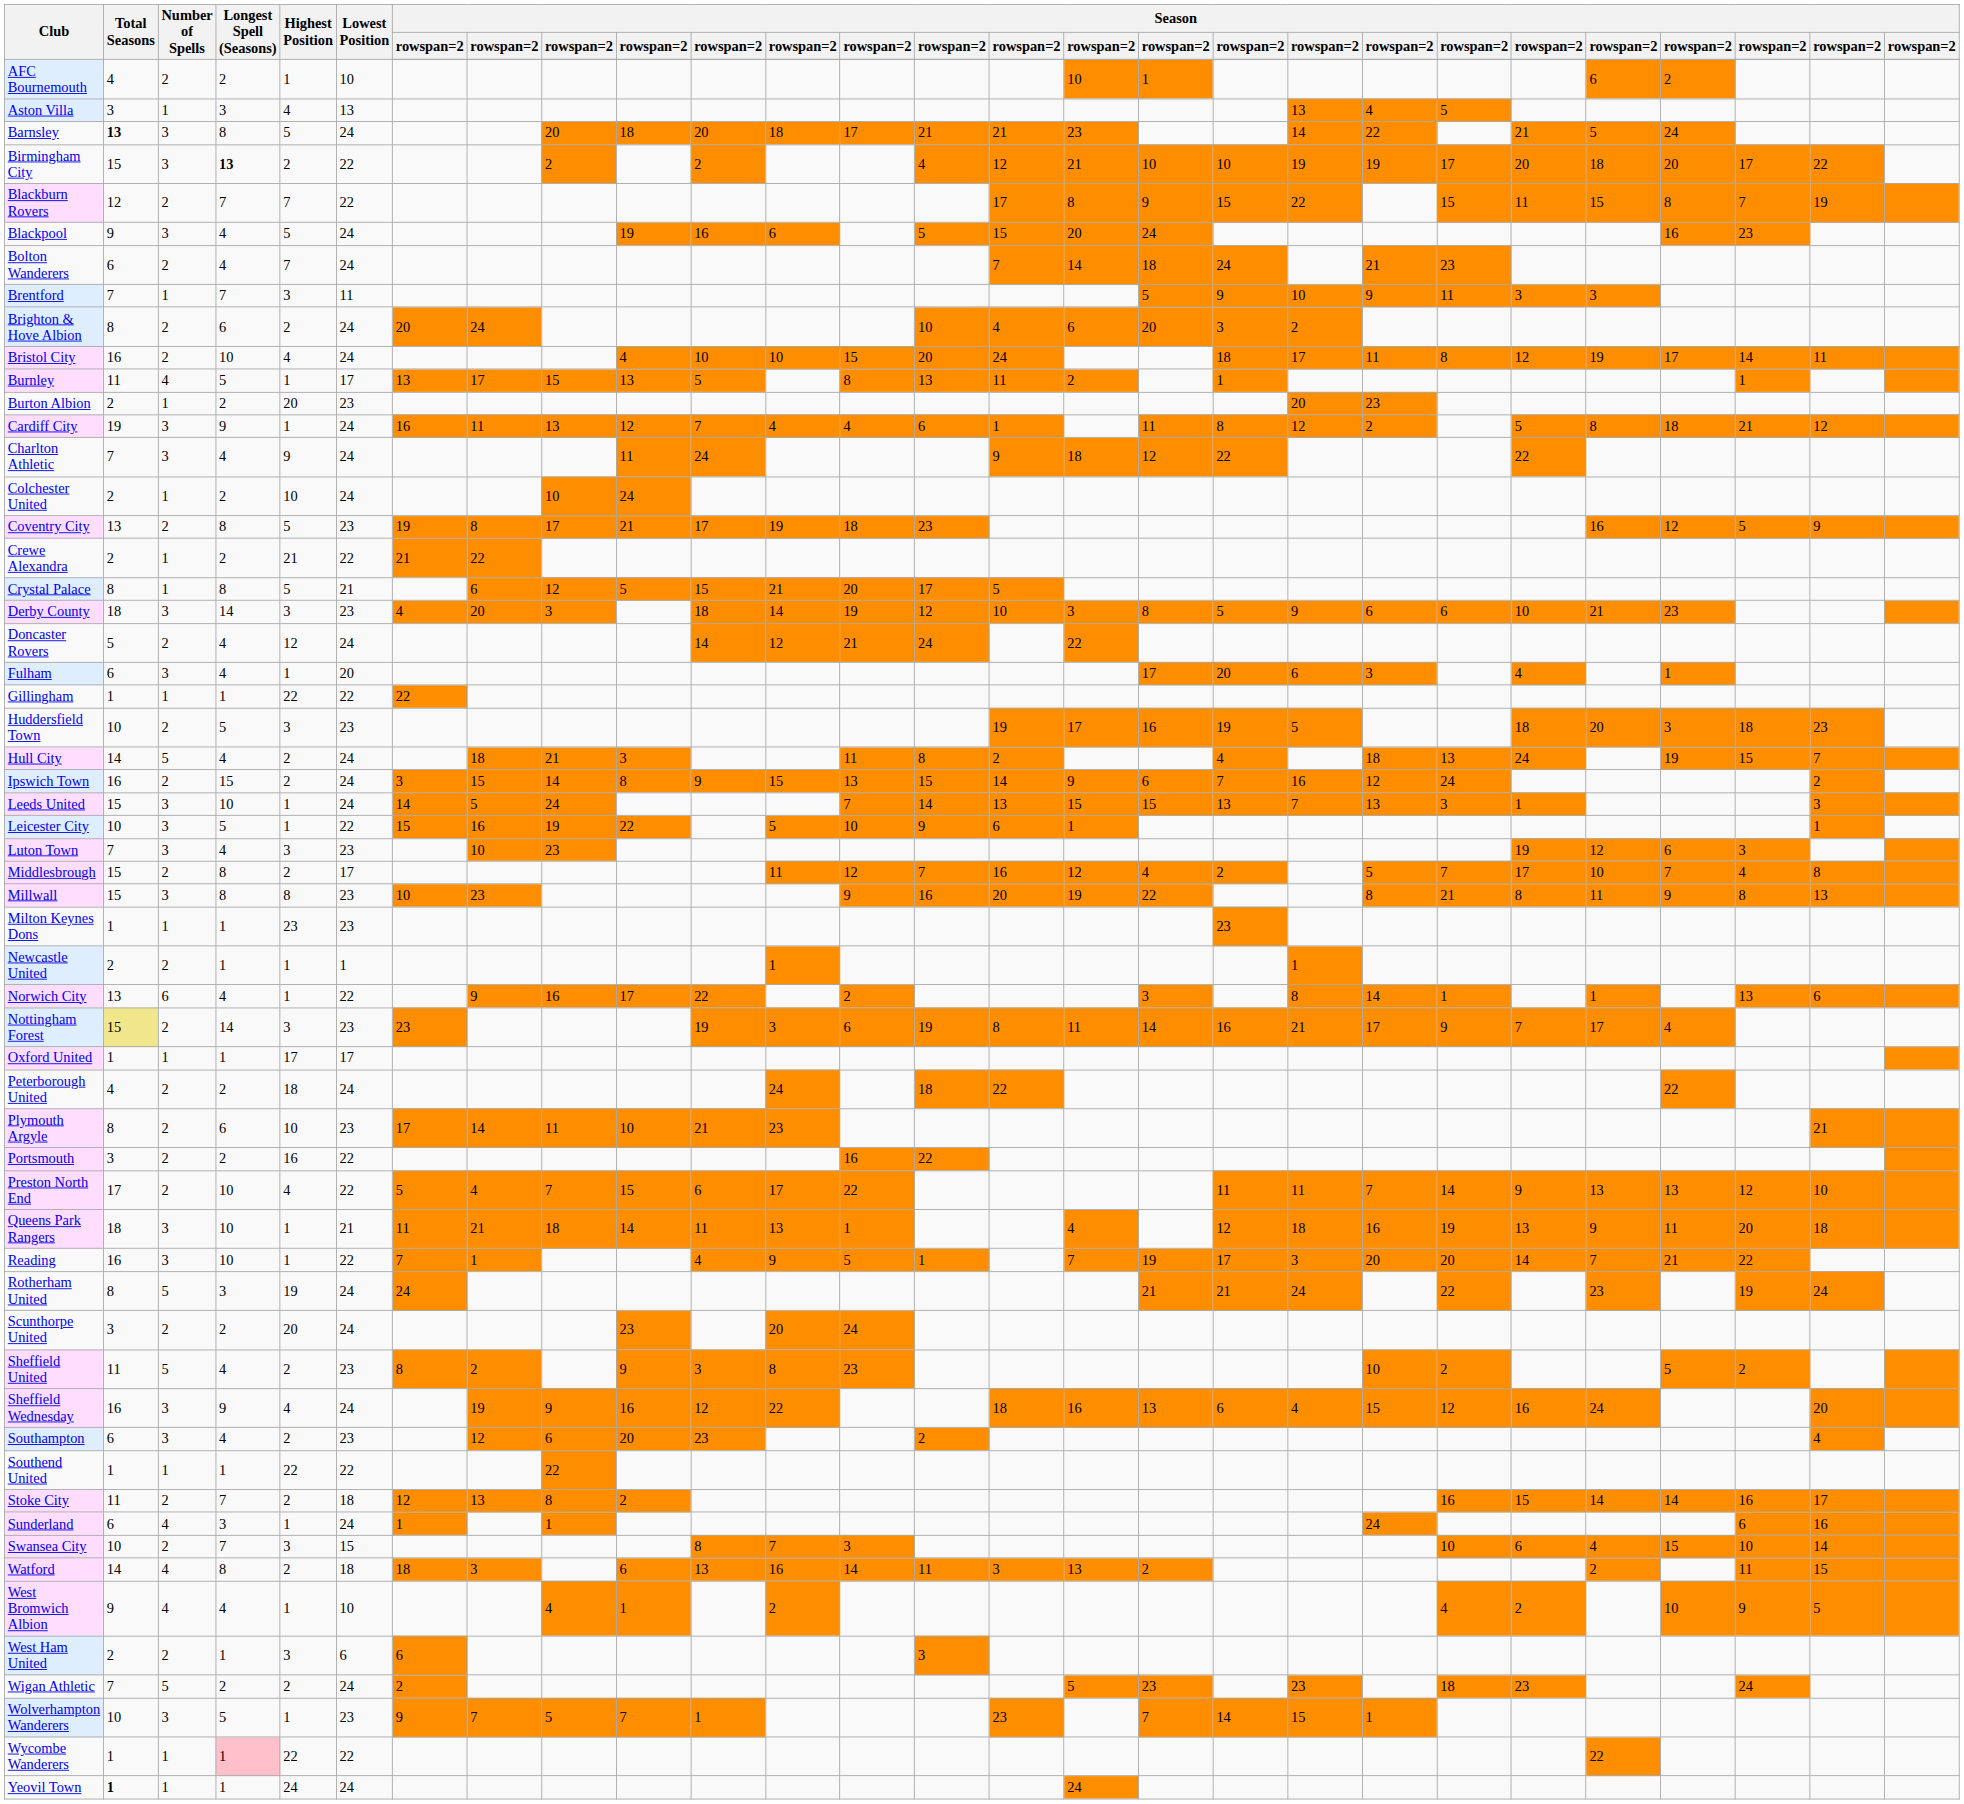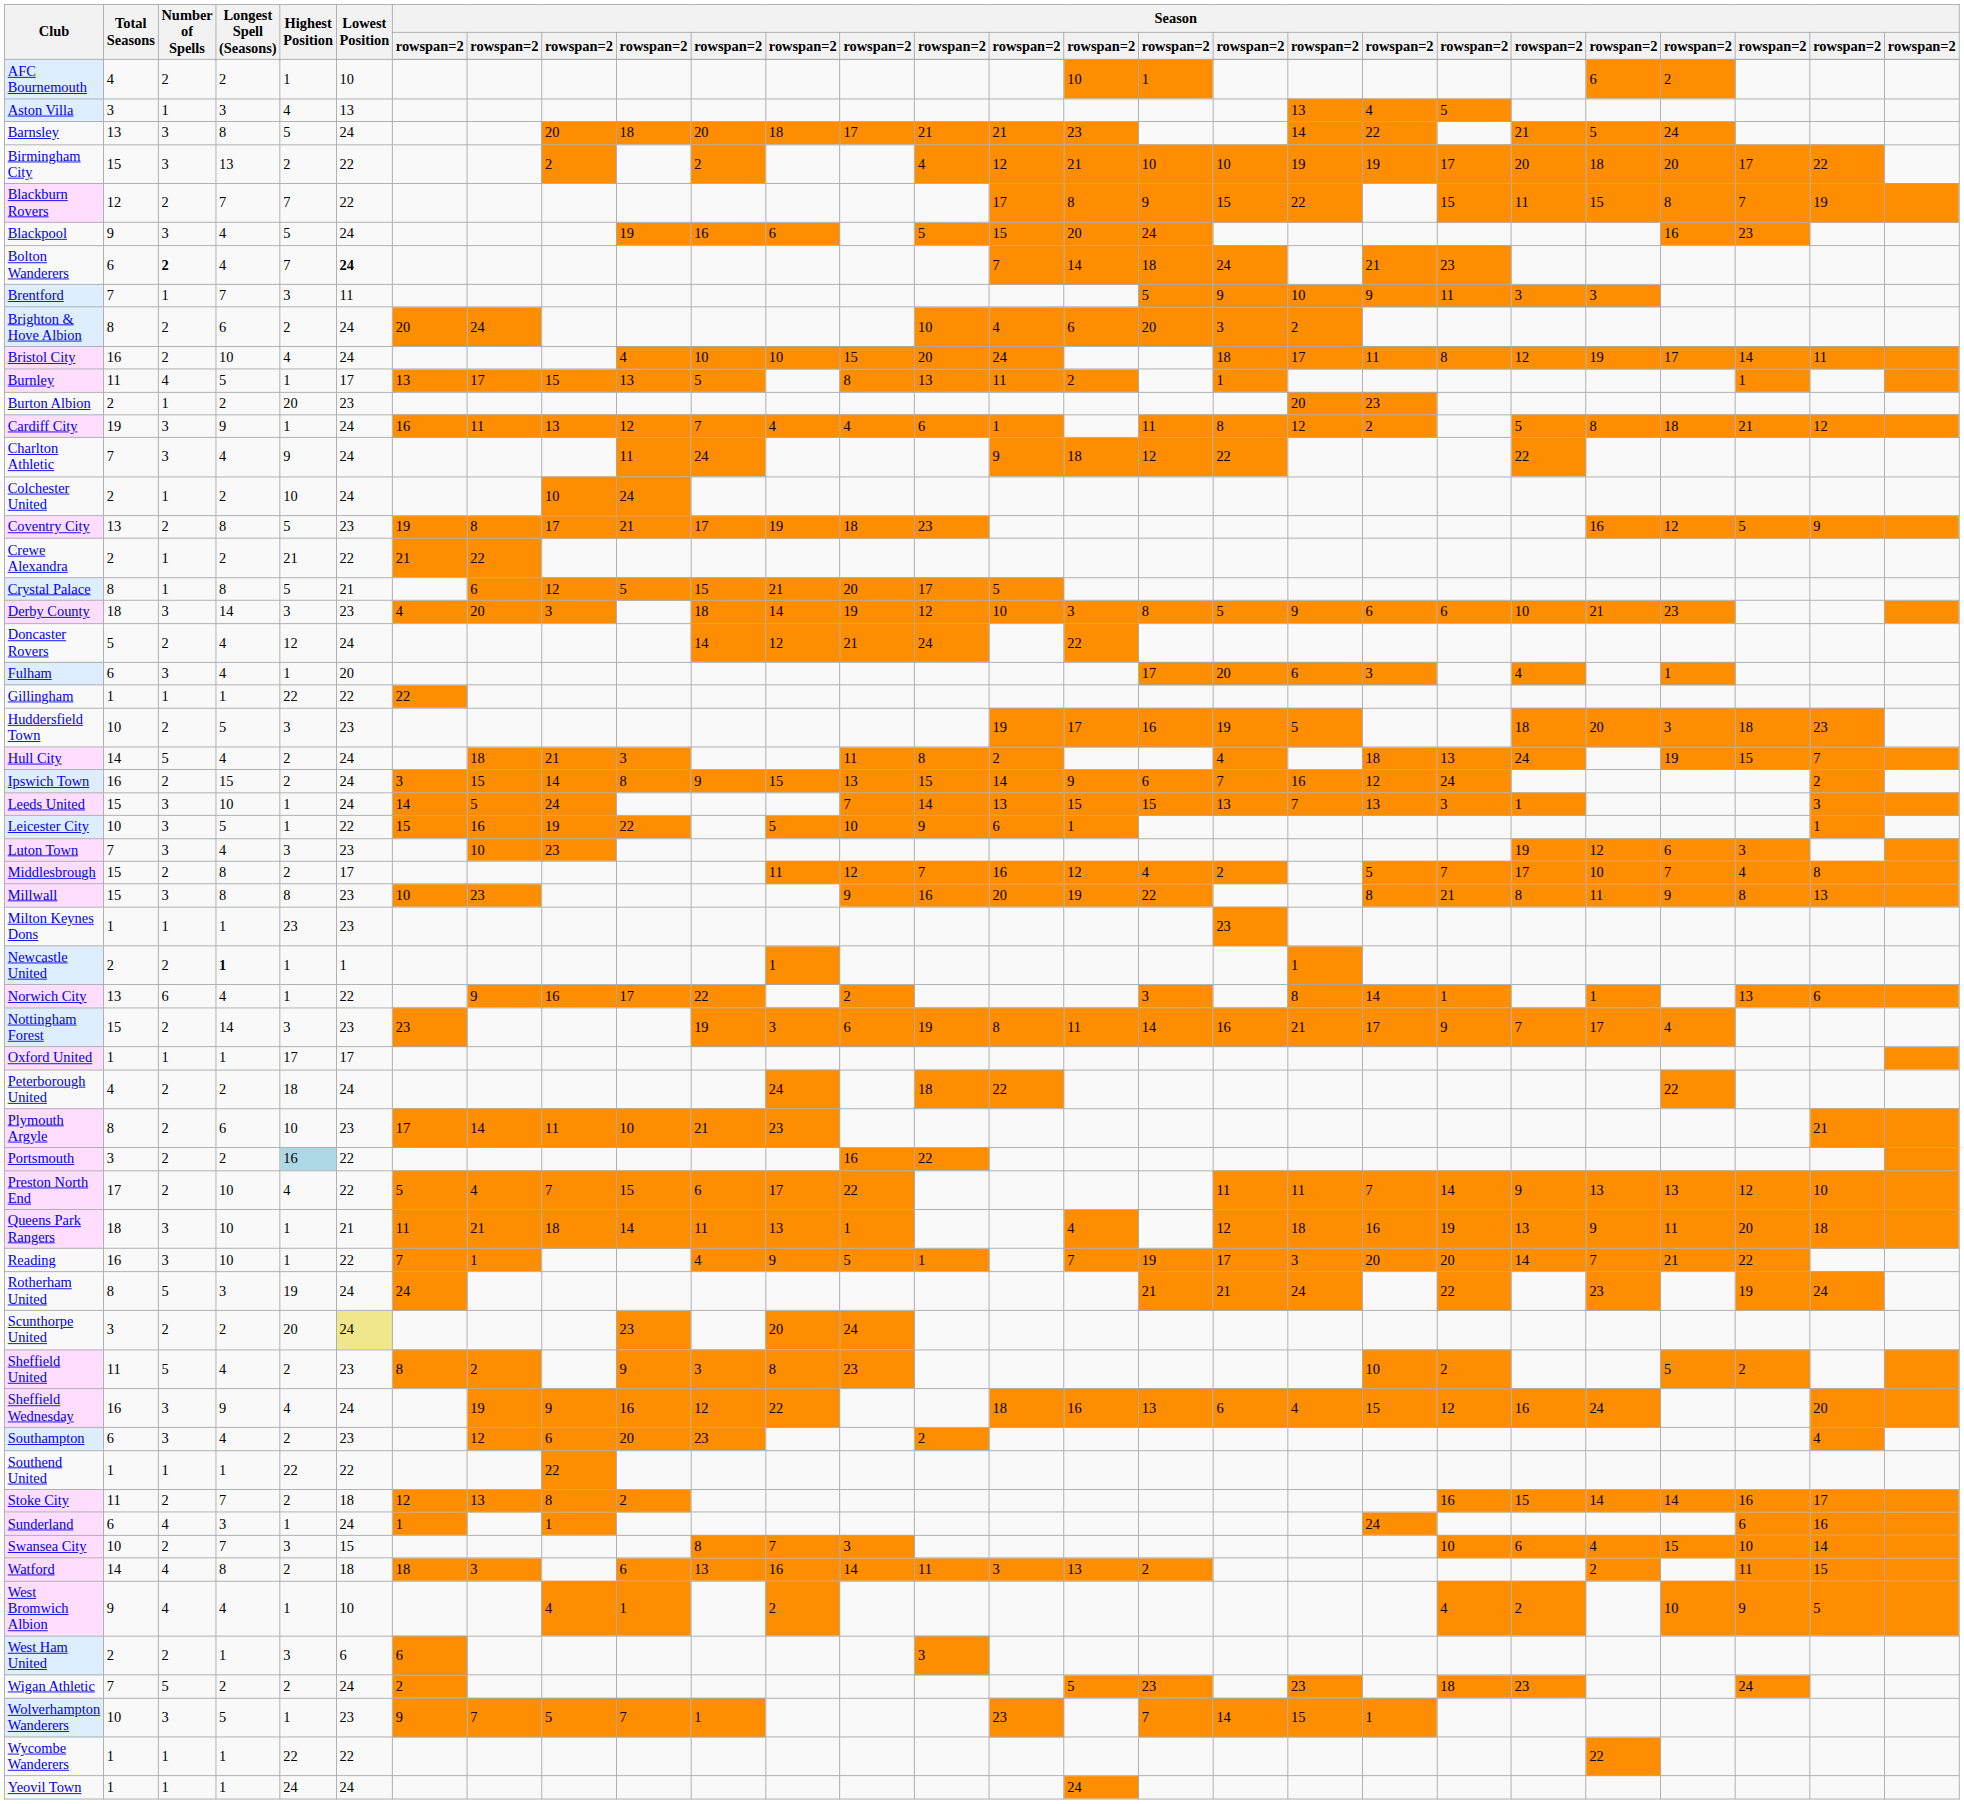(114, 133) bold -> (114, 133) normal
(226, 163) bold -> (226, 163) normal
(165, 264) normal -> (165, 264) bold
(347, 264) normal -> (347, 264) bold
(223, 965) normal -> (223, 965) bold
(114, 1027) khaki background -> (114, 1027) no background
(290, 1159) no background -> (290, 1159) lightblue background
(347, 1330) no background -> (347, 1330) khaki background
(223, 1756) pink background -> (223, 1756) no background
(110, 1787) bold -> (110, 1787) normal
